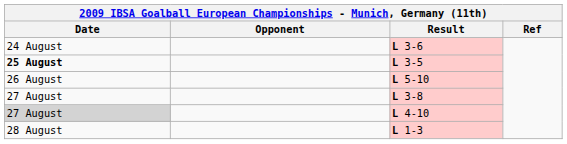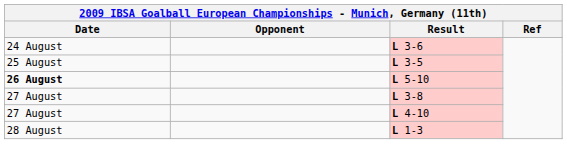(35, 63) bold -> (35, 63) normal
(35, 80) normal -> (35, 80) bold
(35, 113) lightgrey background -> (35, 113) no background
